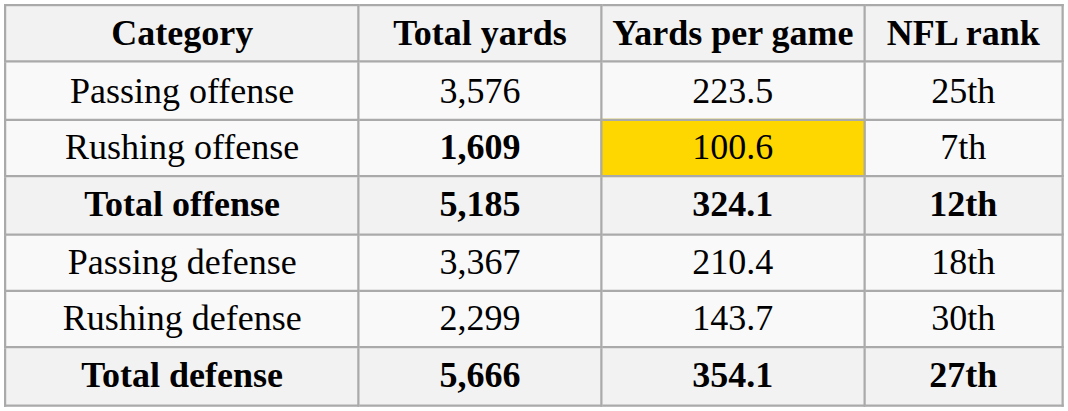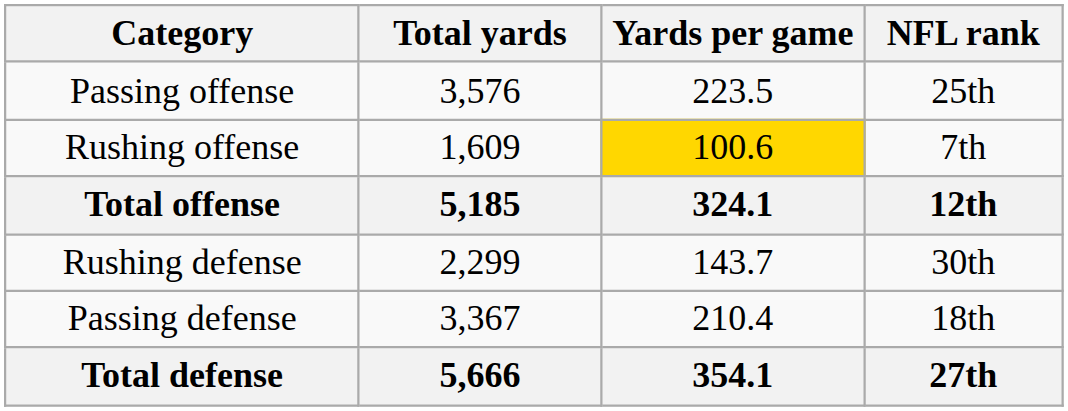(480, 147) bold -> (480, 147) normal
rows swapped: (182, 261) <-> (182, 318)
